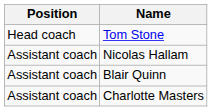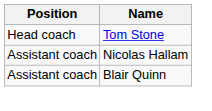- row: (153, 95)
